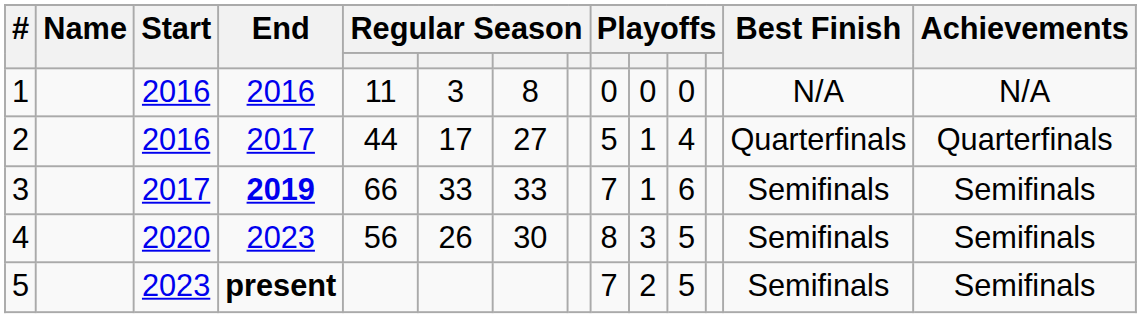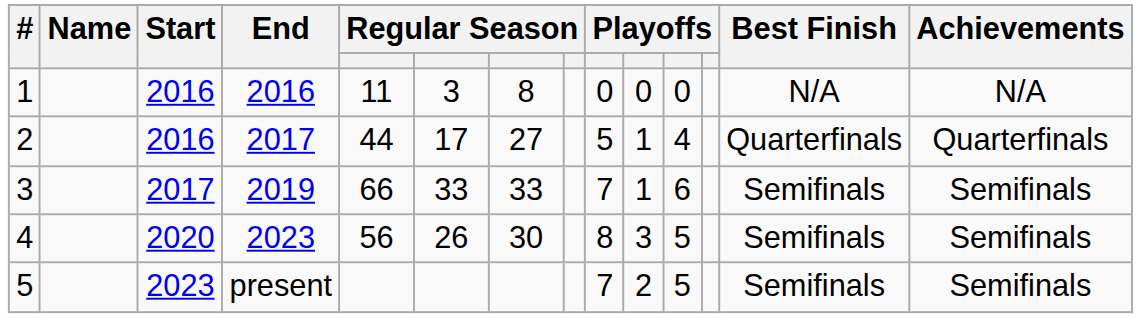(281, 189) bold -> (281, 189) normal
(281, 286) bold -> (281, 286) normal
